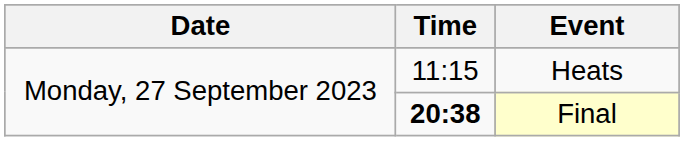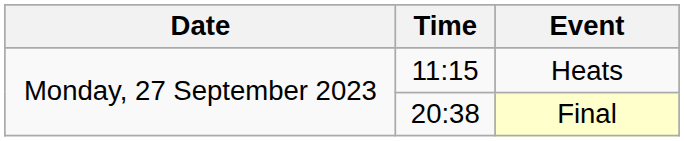(445, 113) bold -> (445, 113) normal
